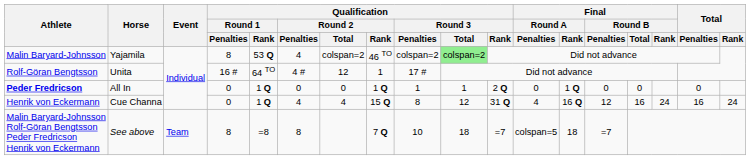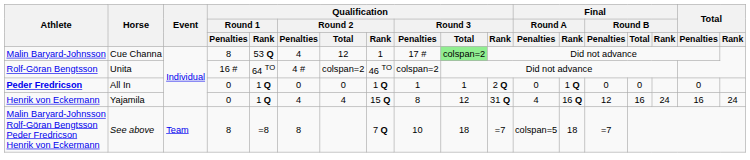(127, 55) Yajamila -> (136, 54) Cue Channa
(343, 55) colspan=2 -> (343, 54) 12
(380, 55) 46 TO -> (380, 54) 1
(417, 55) colspan=2 -> (417, 54) 17 #
(343, 72) 12 -> (343, 70) colspan=2
(380, 72) 1 -> (380, 70) 46 TO
(417, 72) 17 # -> (417, 70) colspan=2
(136, 103) Cue Channa -> (127, 100) Yajamila
